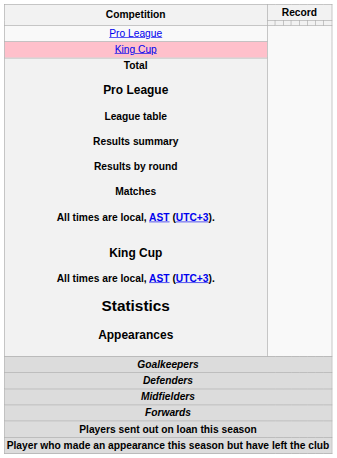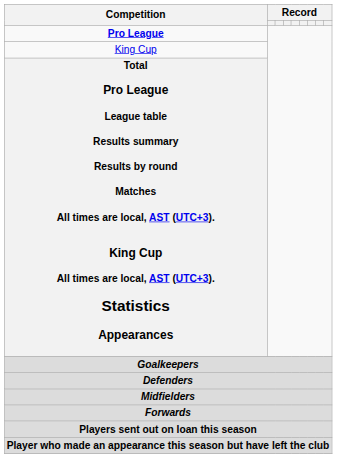(136, 33) normal -> (136, 33) bold
(136, 49) pink background -> (136, 49) no background
